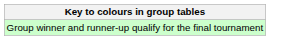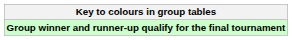(135, 27) normal -> (146, 27) bold
